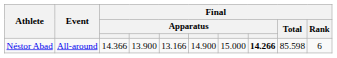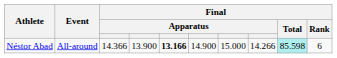(174, 46) normal -> (174, 46) bold
(263, 46) bold -> (263, 46) normal
(292, 46) no background -> (292, 46) paleturquoise background
